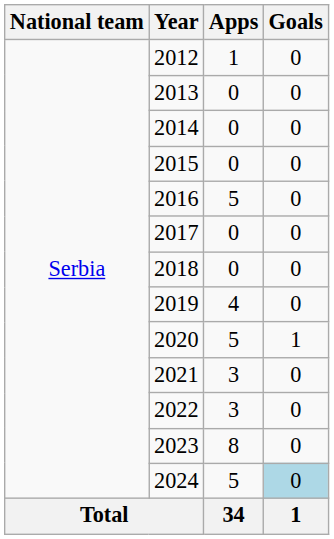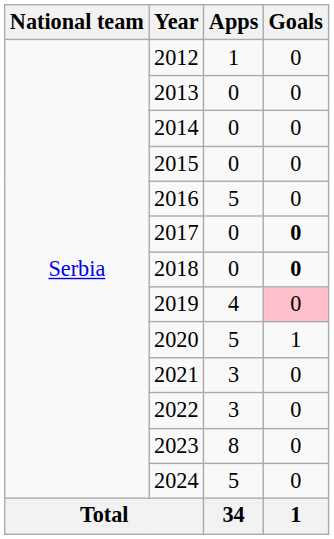(296, 233) normal -> (296, 233) bold
(296, 269) normal -> (296, 269) bold
(296, 304) no background -> (296, 304) pink background
(296, 480) lightblue background -> (296, 480) no background
